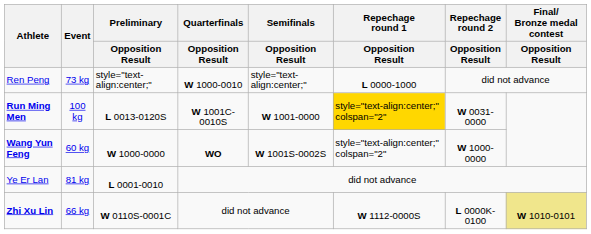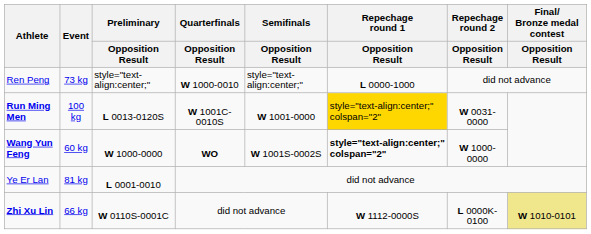(387, 148) normal -> (387, 148) bold
